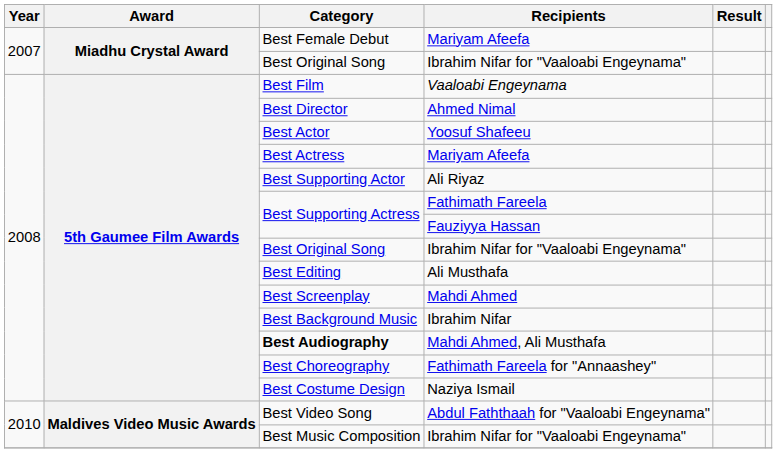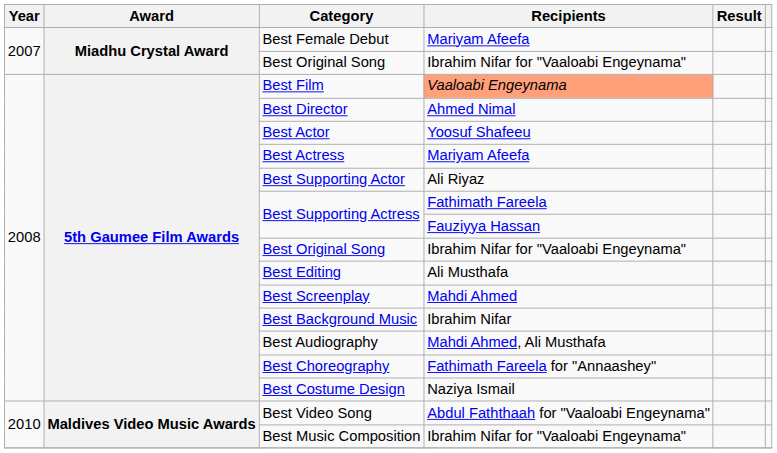(497, 86) no background -> (497, 86) lightsalmon background
(326, 343) bold -> (320, 343) normal
